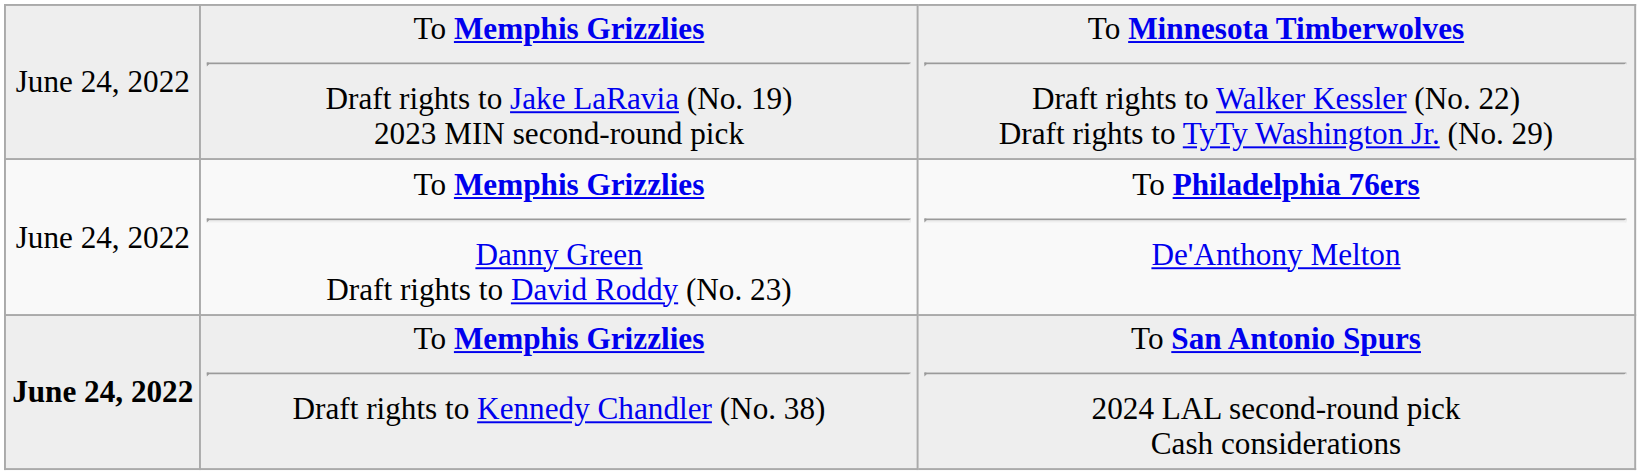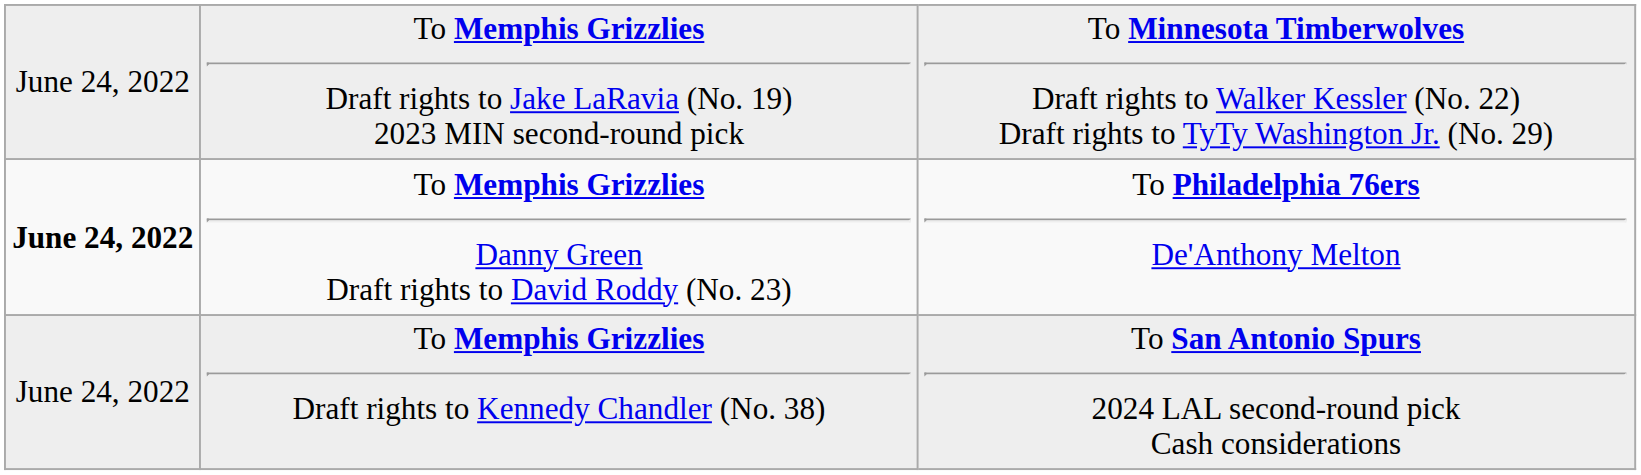(103, 236) normal -> (103, 236) bold
(103, 391) bold -> (103, 391) normal
